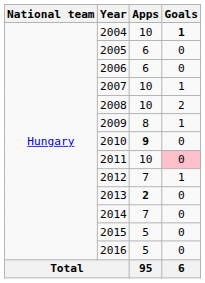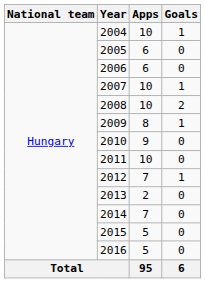(181, 32) bold -> (181, 32) normal
(146, 141) bold -> (146, 141) normal
(181, 159) pink background -> (181, 159) no background
(146, 196) bold -> (146, 196) normal
